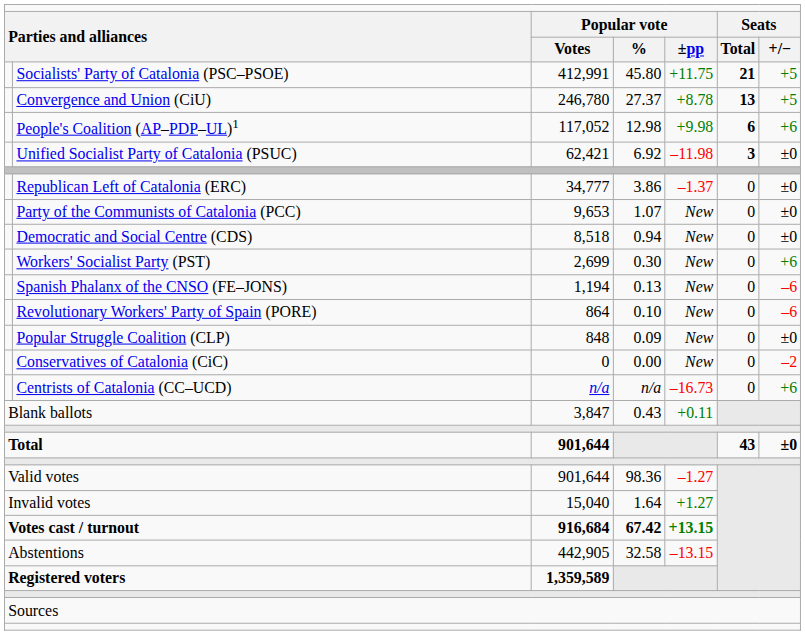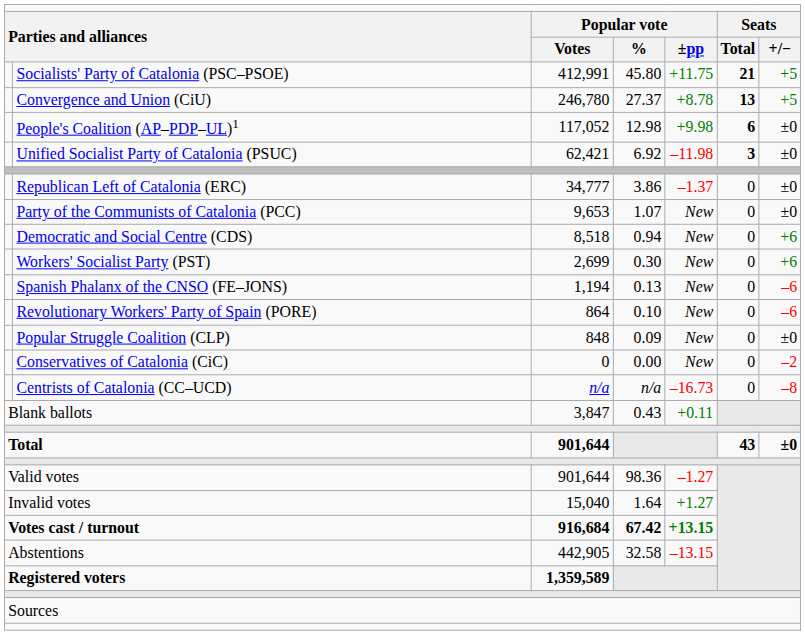(789, 126) +6 -> (789, 126) ±0
(789, 236) ±0 -> (789, 236) +6
(789, 387) +6 -> (789, 387) –8
